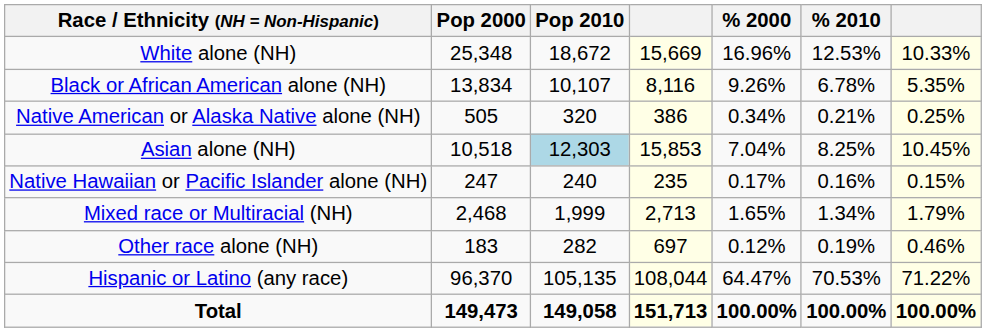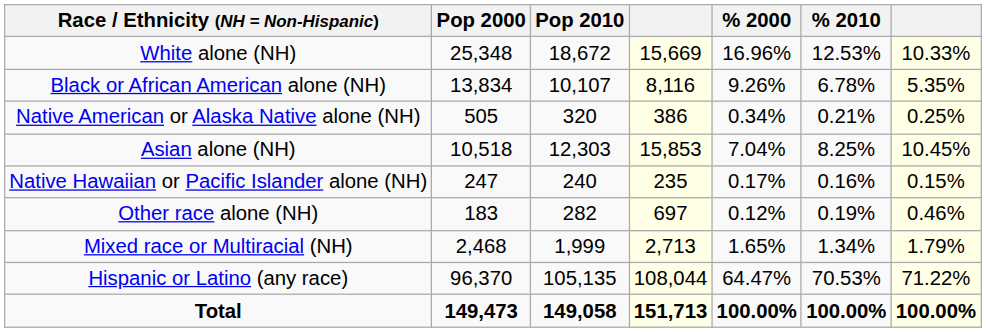(580, 149) lightblue background -> (580, 149) no background
rows swapped: (218, 246) <-> (218, 213)
